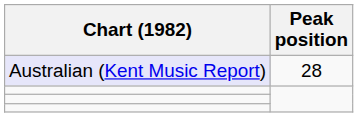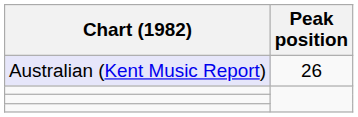(311, 70) 28 -> (311, 70) 26
